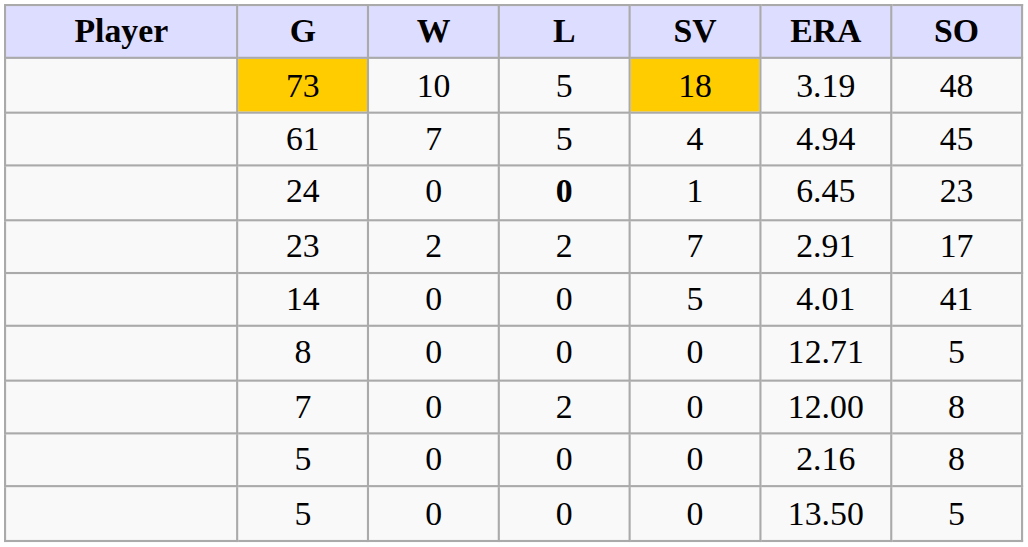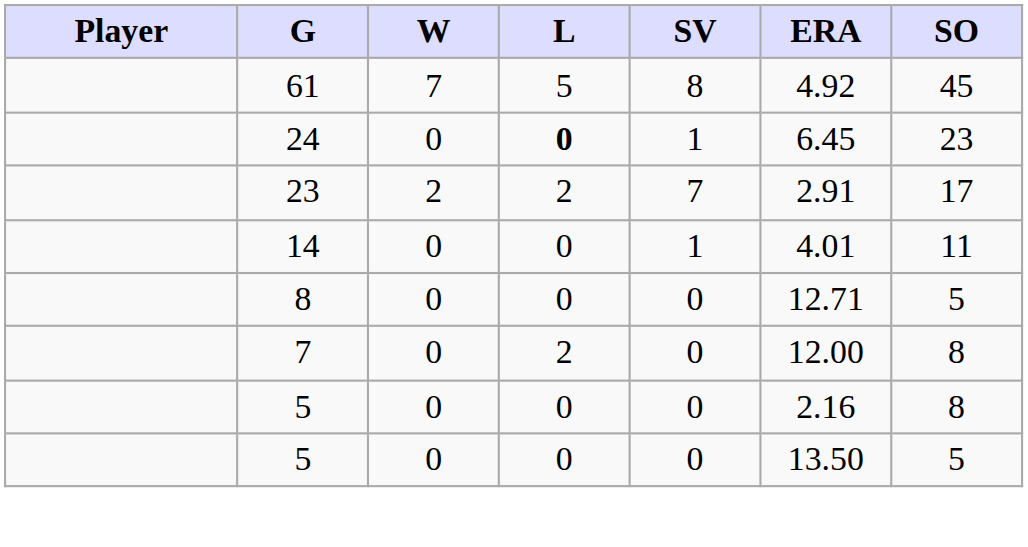- row: (303, 84)
(695, 138) 4 -> (695, 84) 8
(826, 138) 4.94 -> (826, 84) 4.92
(695, 298) 5 -> (695, 245) 1
(957, 298) 41 -> (957, 245) 11
